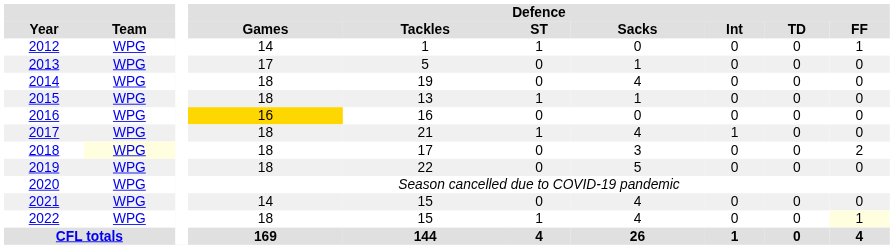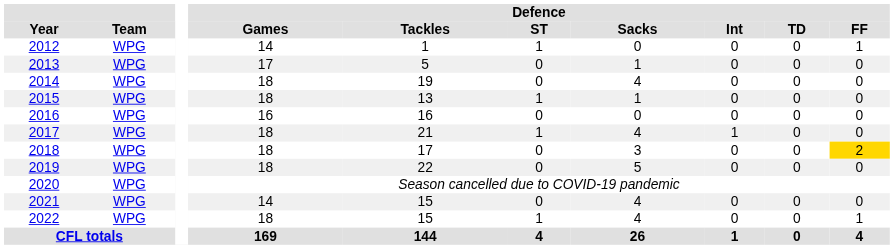(265, 115) gold background -> (265, 115) no background
(129, 150) lightyellow background -> (129, 150) no background
(859, 150) no background -> (859, 150) gold background
(859, 219) lightyellow background -> (859, 219) no background
